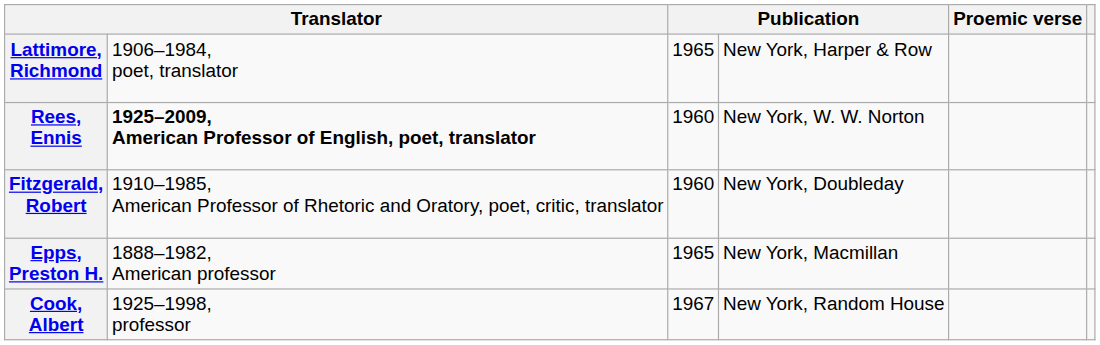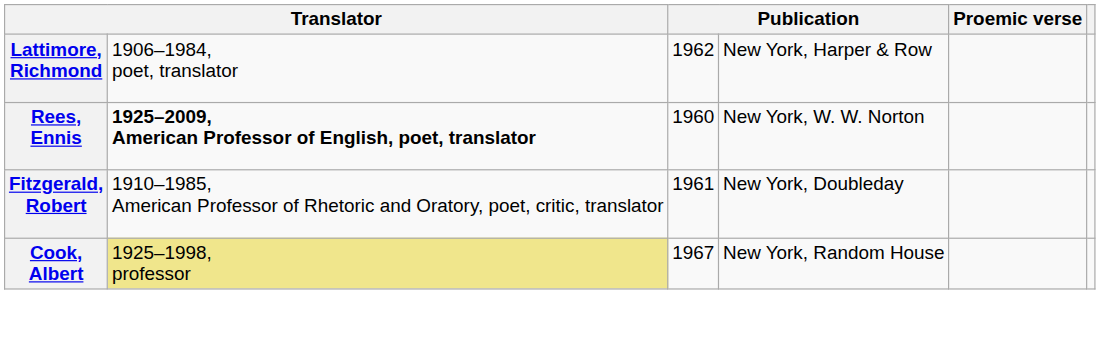(693, 49) 1965 -> (693, 49) 1962
(693, 184) 1960 -> (693, 184) 1961
- row: (56, 263)
(162, 314) no background -> (162, 263) khaki background
